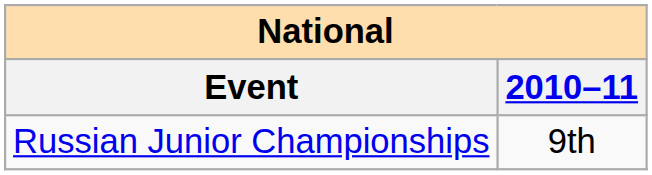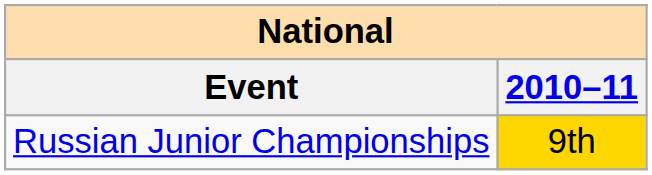(572, 141) no background -> (572, 141) gold background
